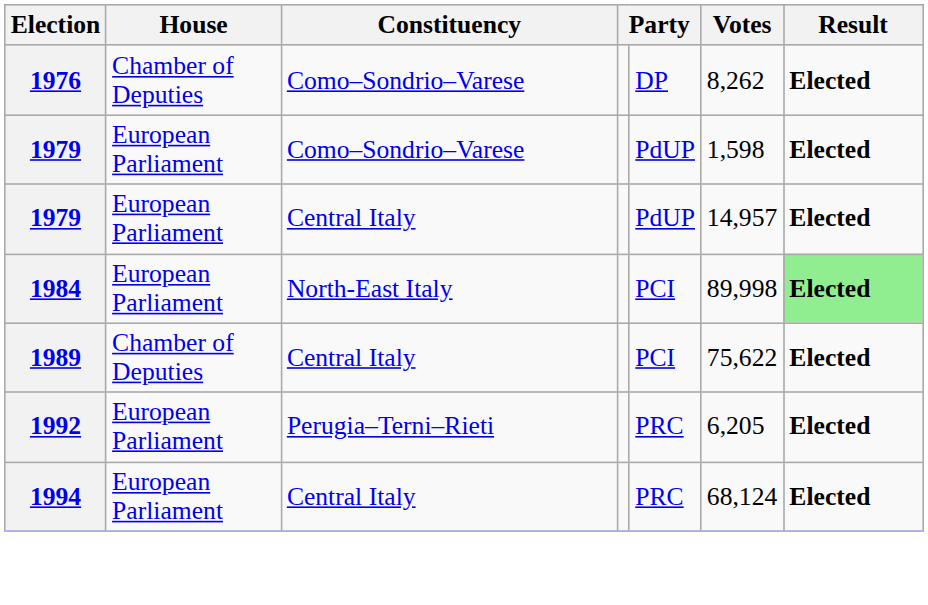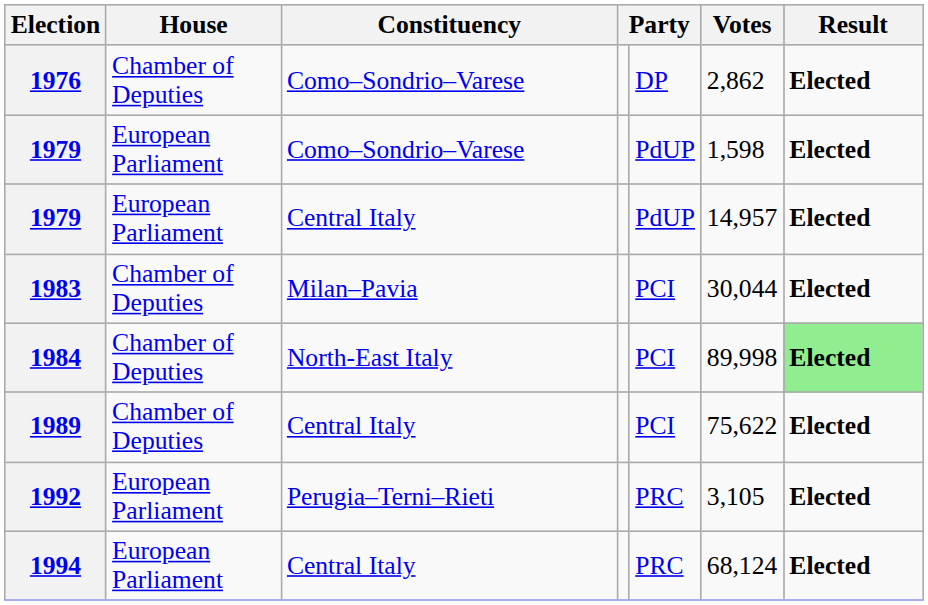(736, 79) 8,262 -> (736, 79) 2,862
+ row: (56, 288)
(168, 288) European Parliament -> (173, 357) Chamber of Deputies
(736, 426) 6,205 -> (736, 496) 3,105
